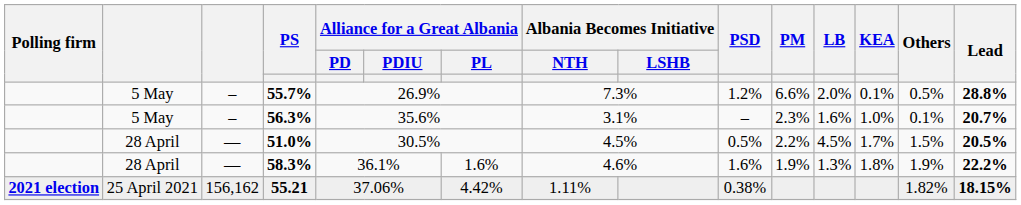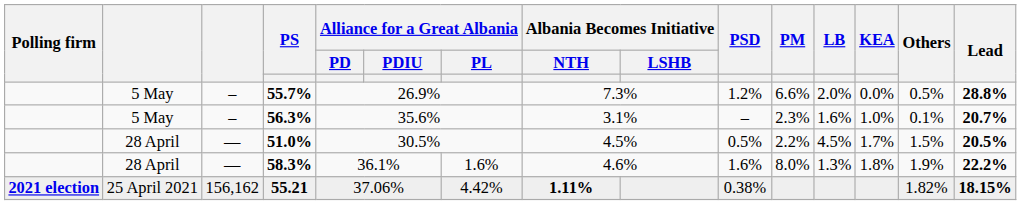(877, 94) 0.1% -> (877, 94) 0.0%
(792, 165) 1.9% -> (792, 165) 8.0%
(570, 188) normal -> (571, 188) bold
